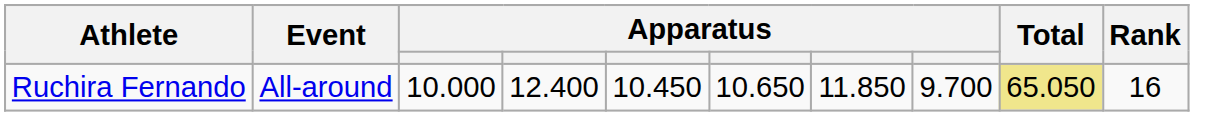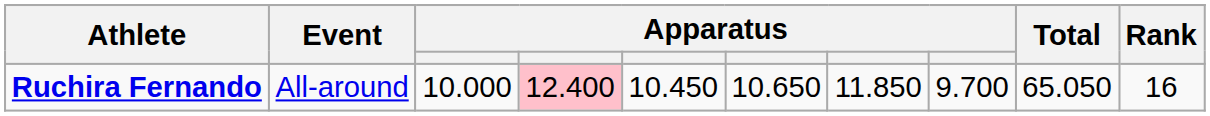(129, 88) normal -> (137, 88) bold
(554, 88) no background -> (570, 88) pink background
(1051, 88) khaki background -> (1067, 88) no background
